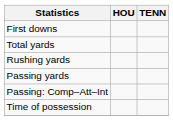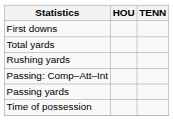rows swapped: (38, 76) <-> (57, 91)
